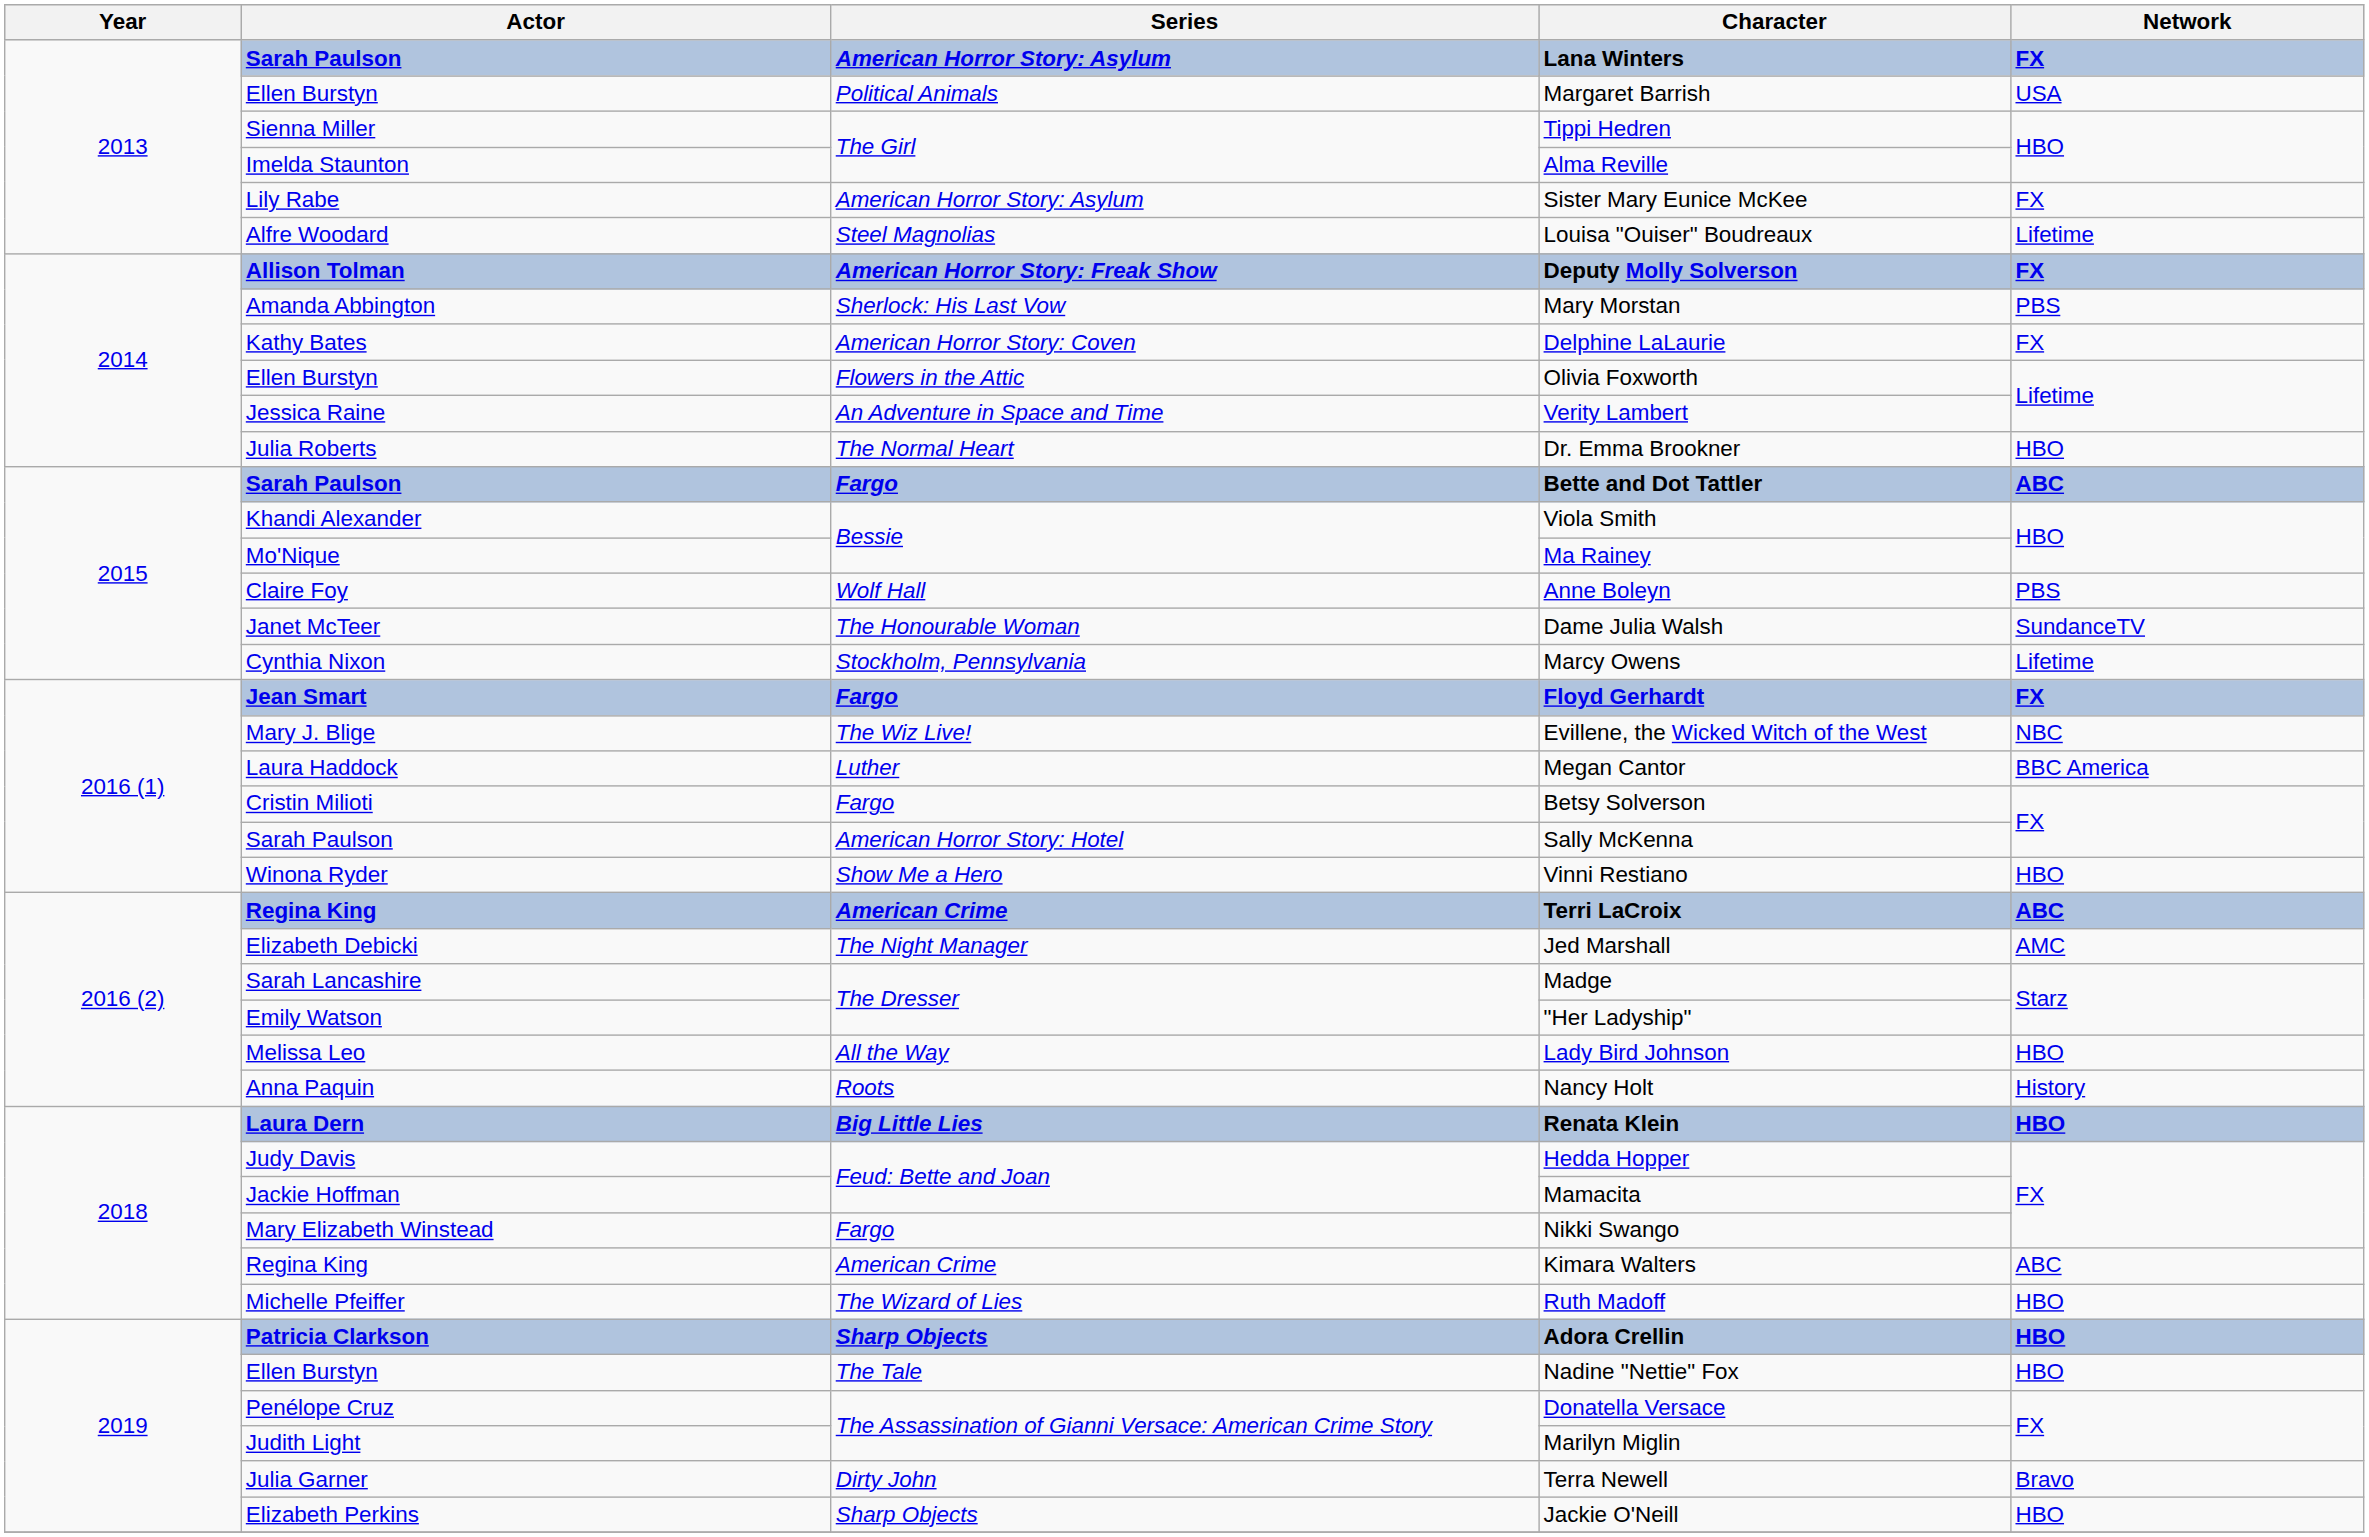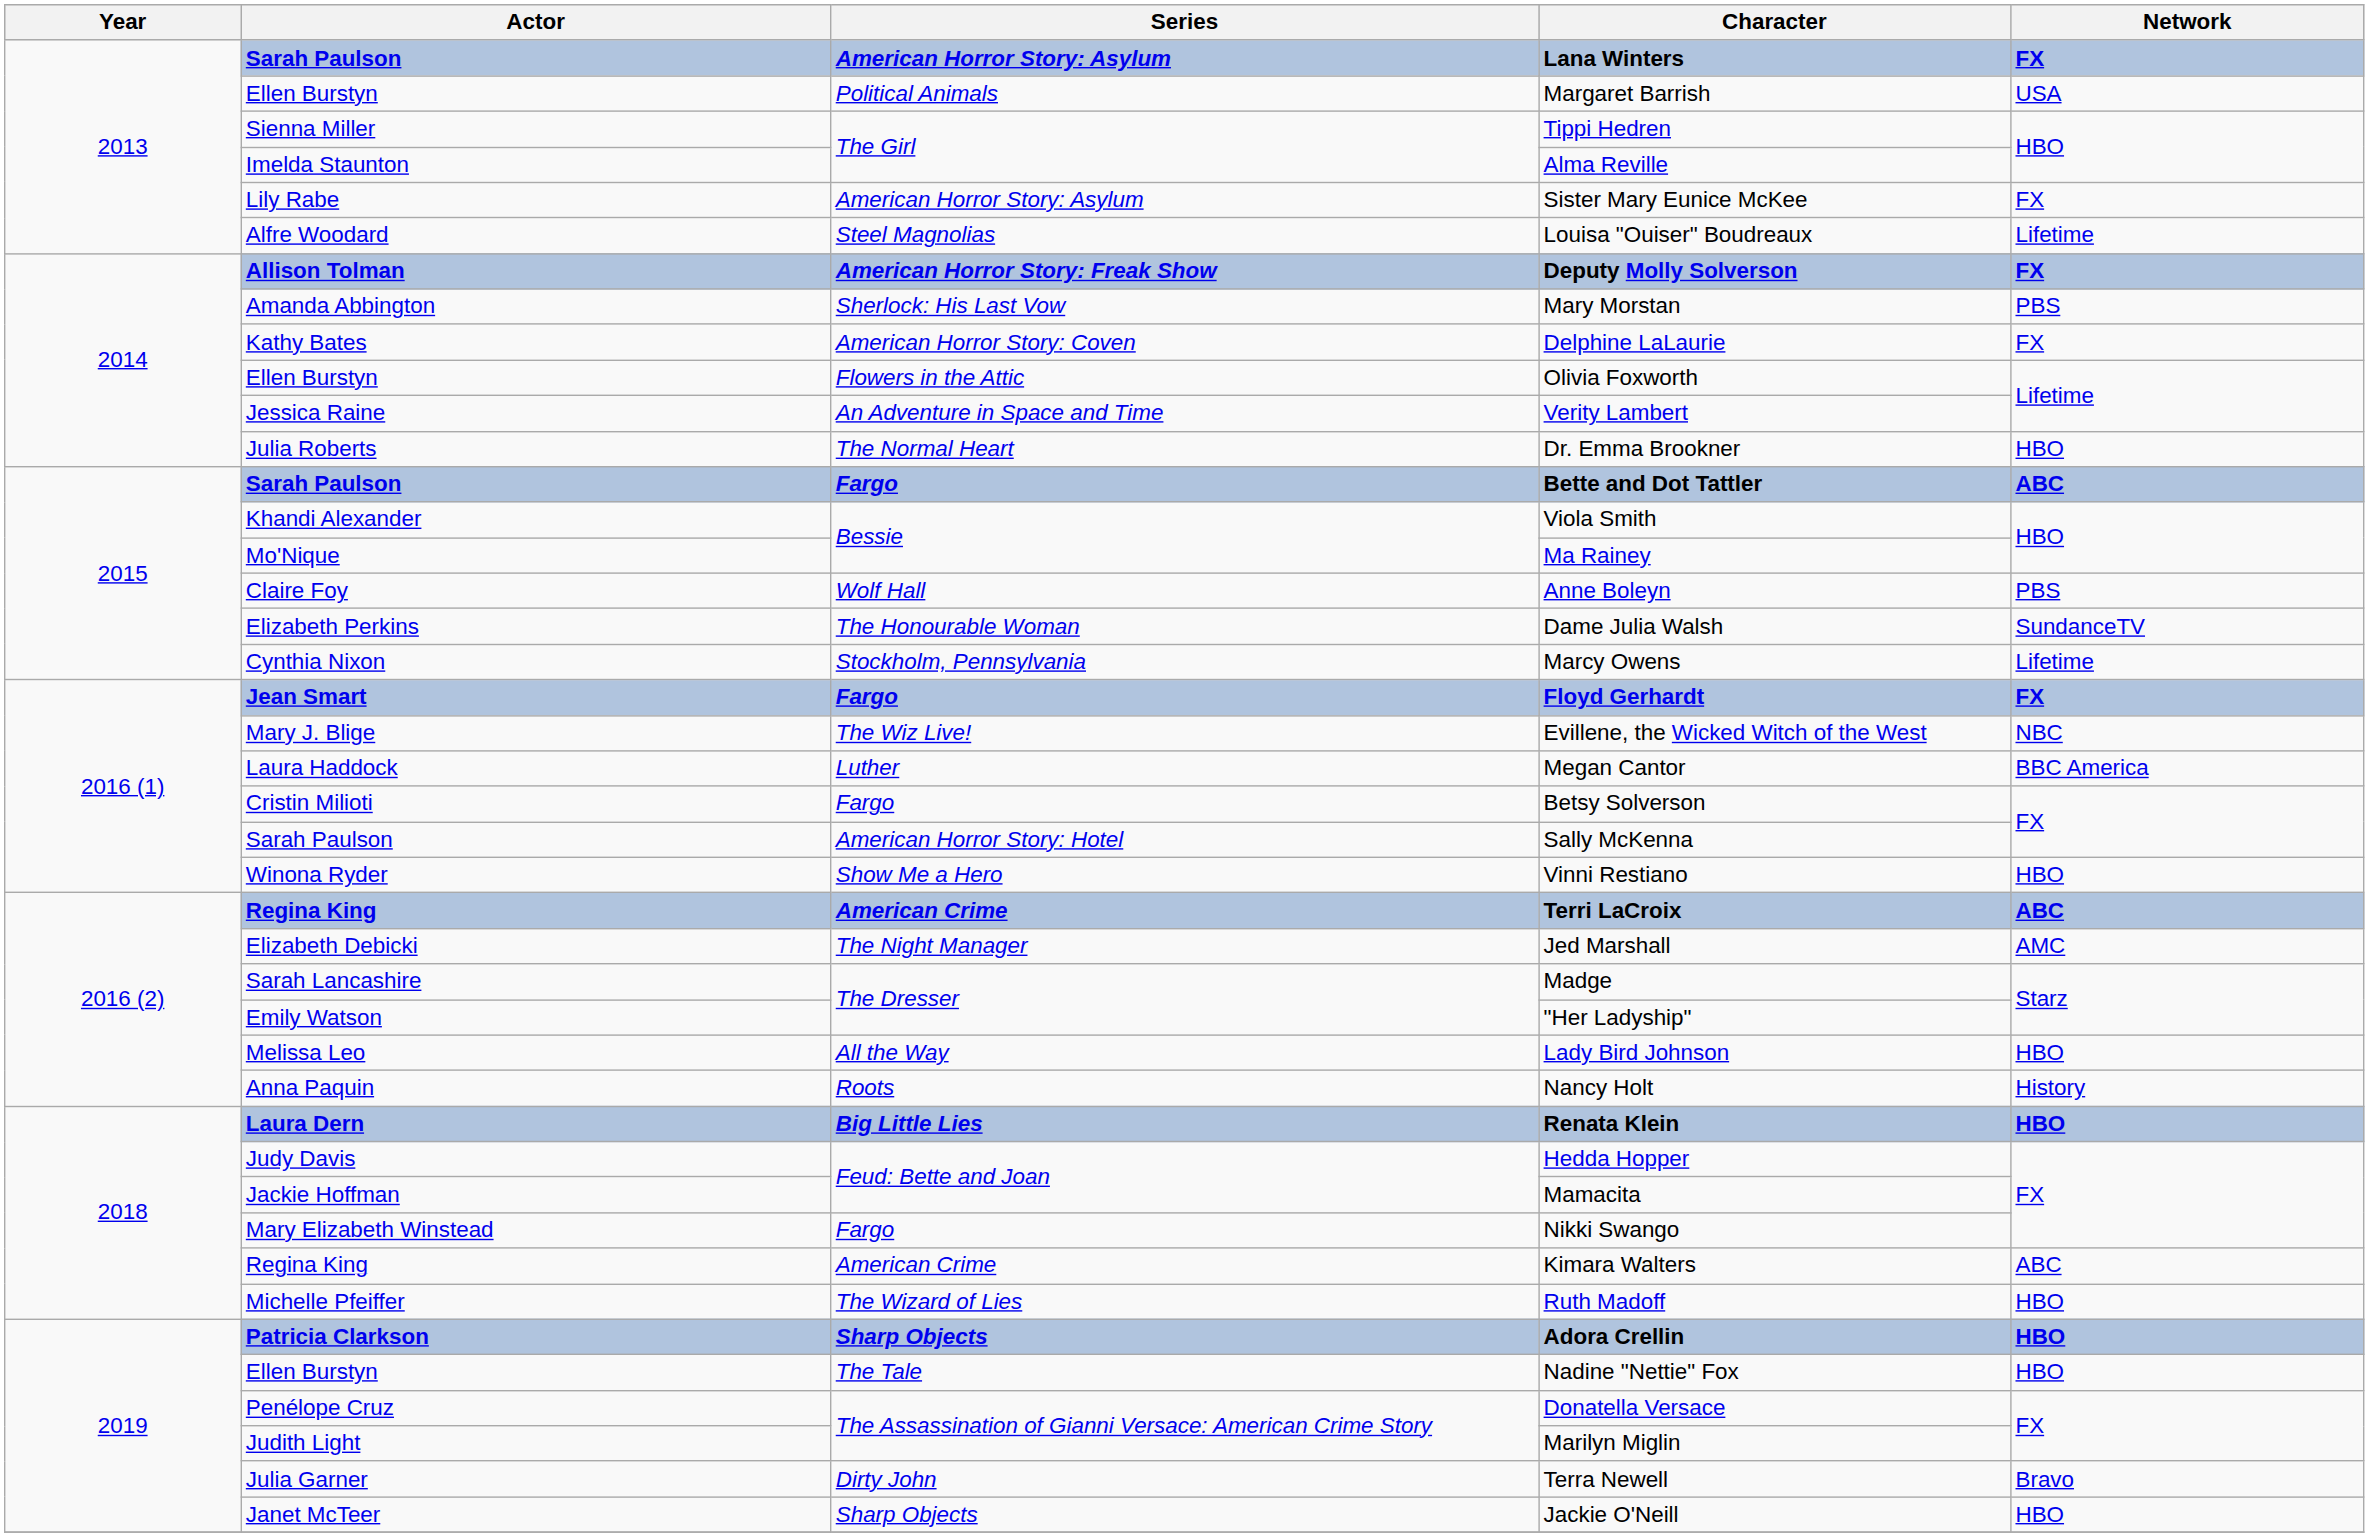(313, 626) Janet McTeer -> (332, 626) Elizabeth Perkins
(332, 1514) Elizabeth Perkins -> (313, 1514) Janet McTeer
